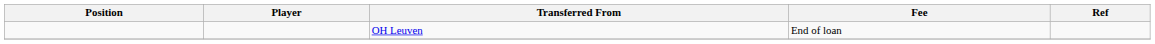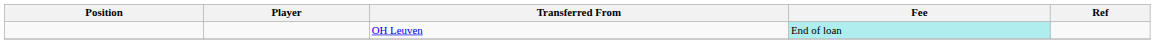(816, 30) no background -> (816, 30) paleturquoise background
